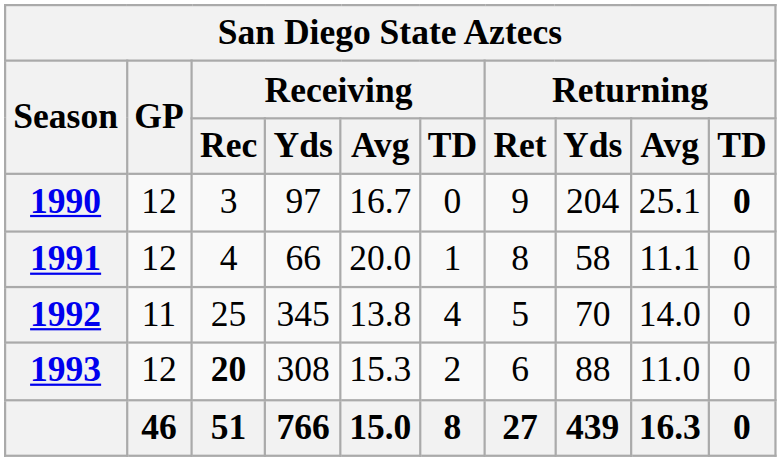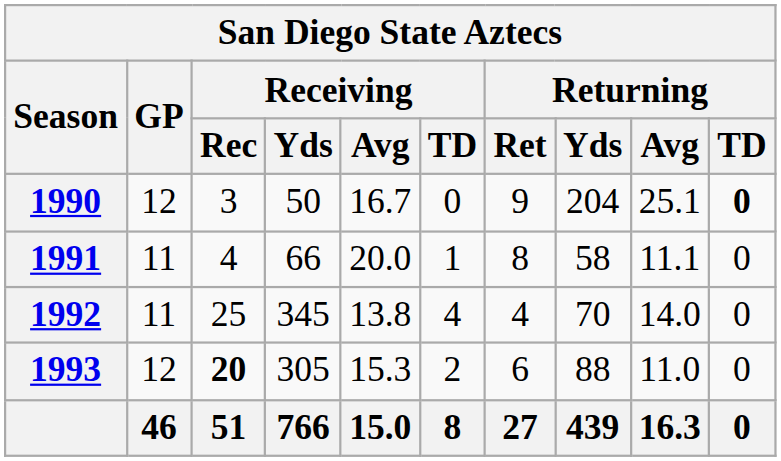(303, 201) 97 -> (303, 201) 50
(159, 257) 12 -> (159, 257) 11
(520, 314) 5 -> (520, 314) 4
(303, 370) 308 -> (303, 370) 305
